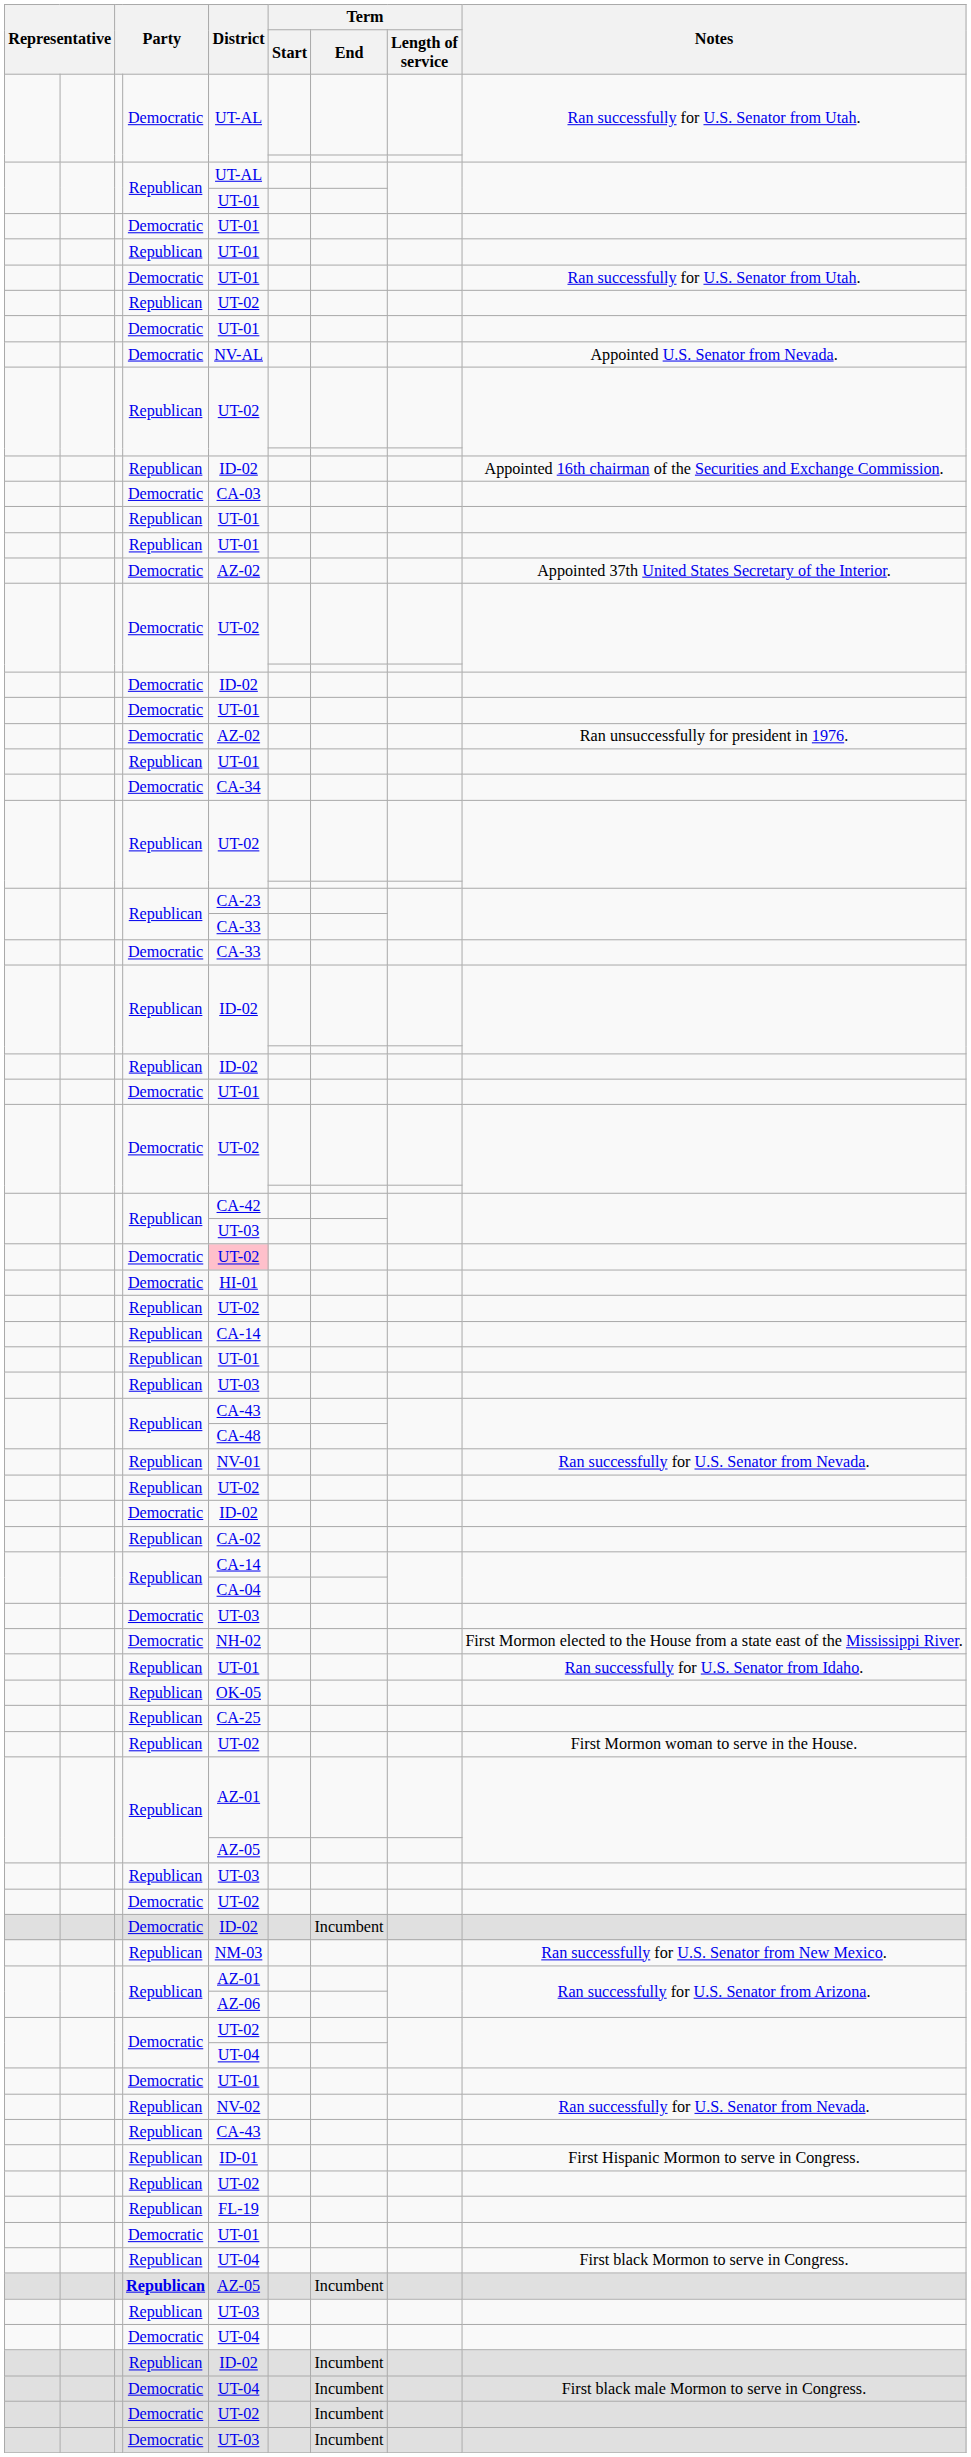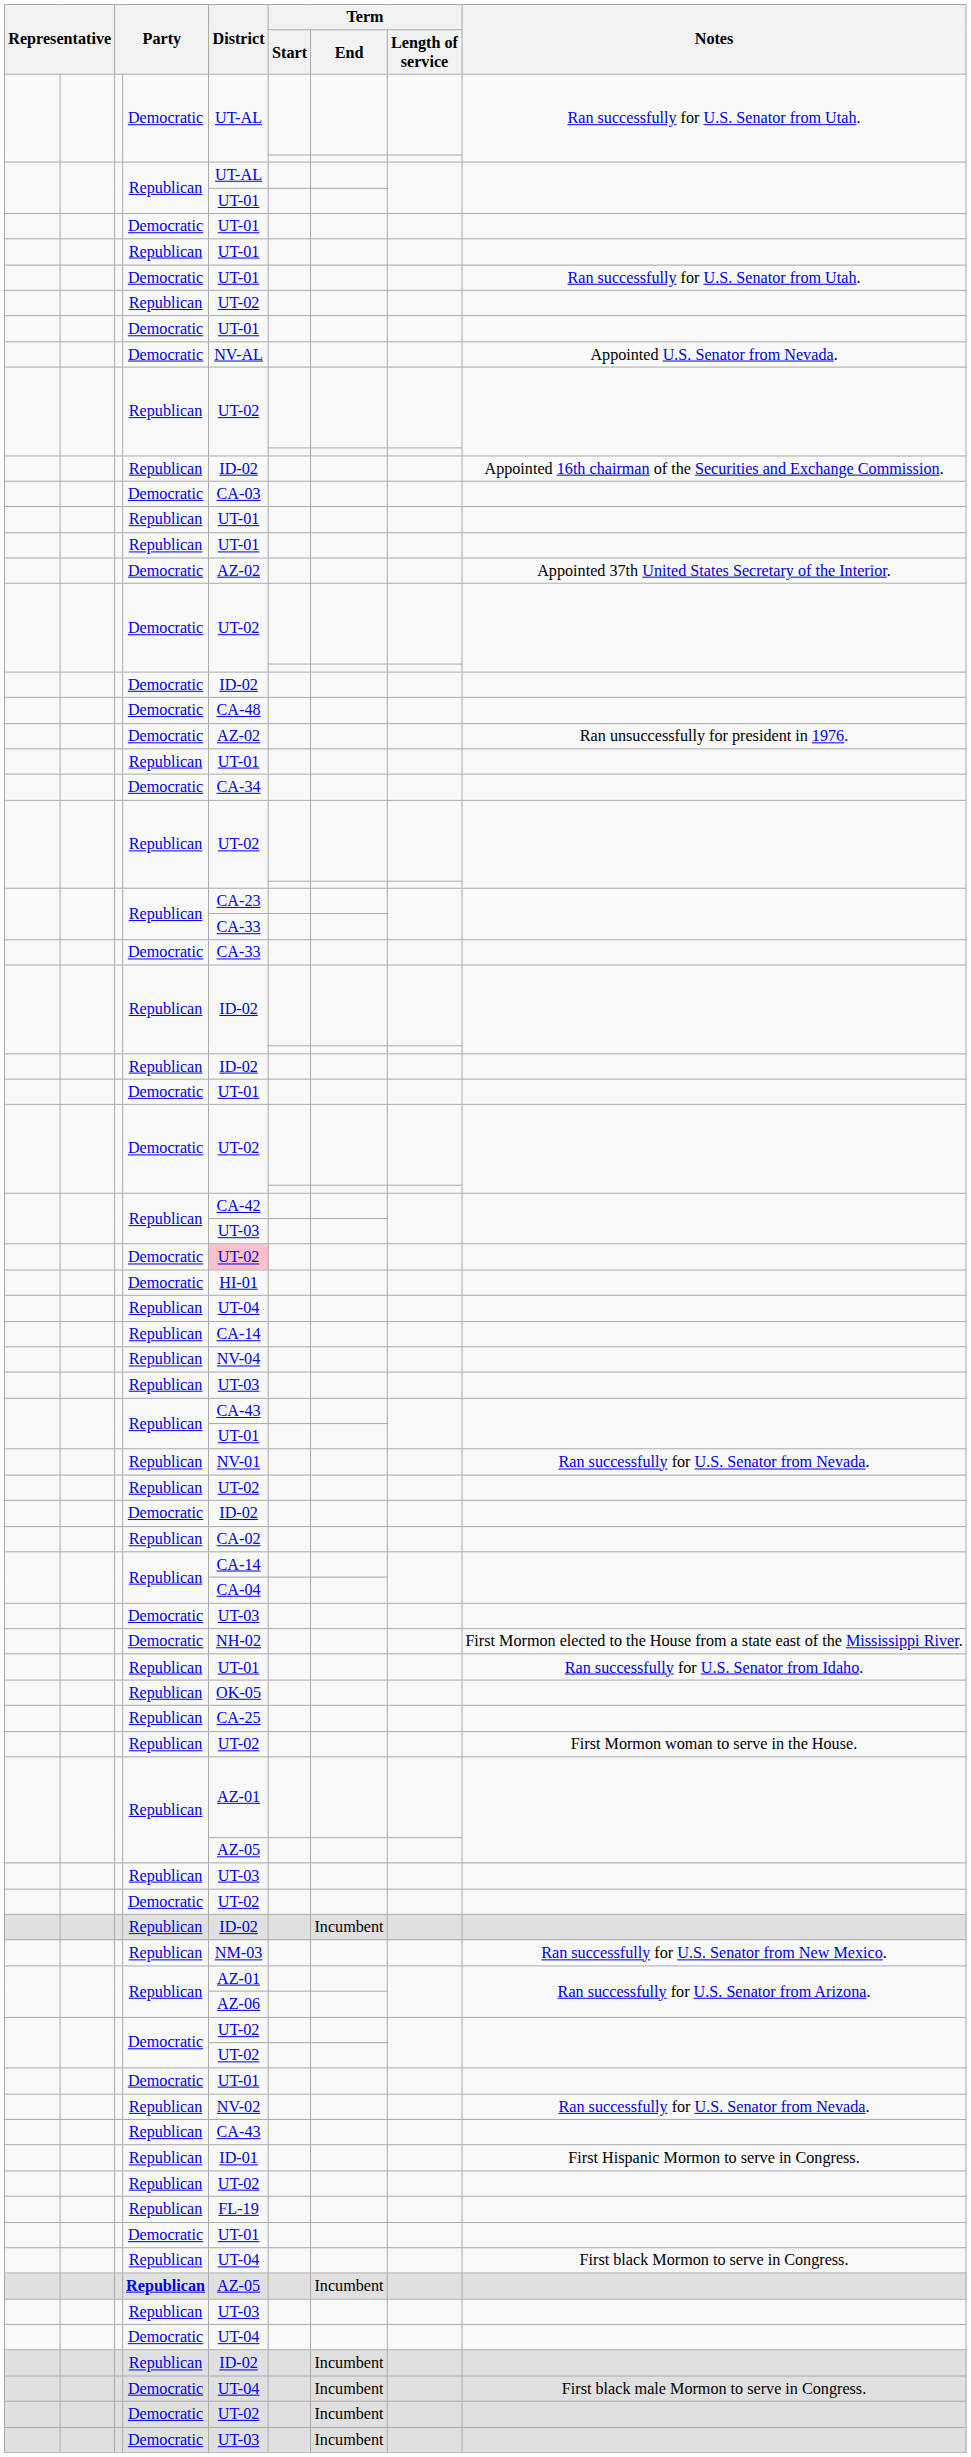(239, 710) UT-01 -> (239, 710) CA-48
(239, 1308) UT-02 -> (239, 1308) UT-04
(239, 1359) UT-01 -> (239, 1359) NV-04
(239, 1436) CA-48 -> (239, 1436) UT-01
(166, 1927) Democratic -> (166, 1927) Republican
(239, 2055) UT-04 -> (239, 2055) UT-02
